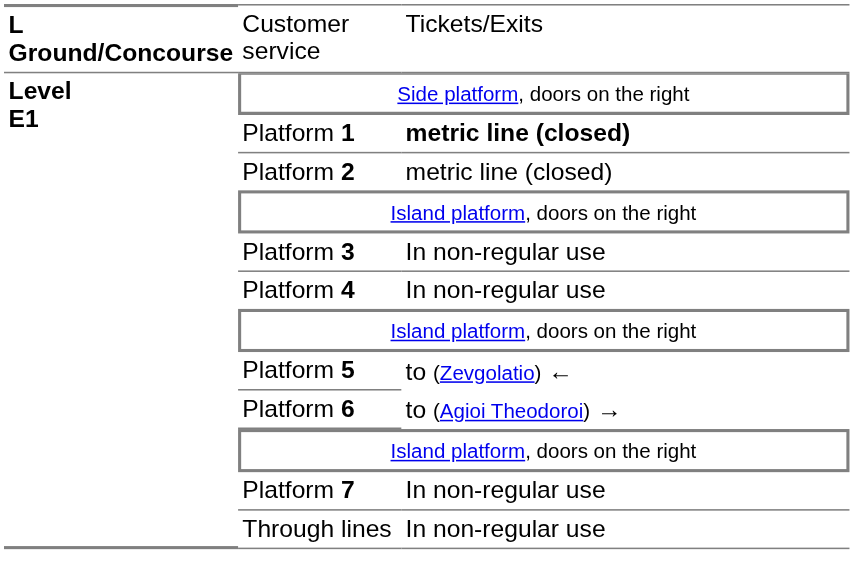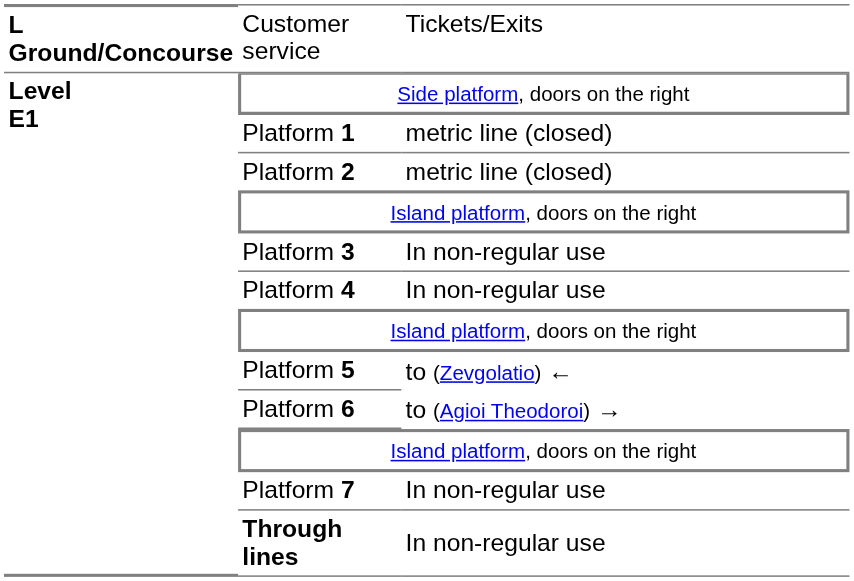(518, 133) bold -> (509, 133) normal
(317, 528) normal -> (292, 542) bold
